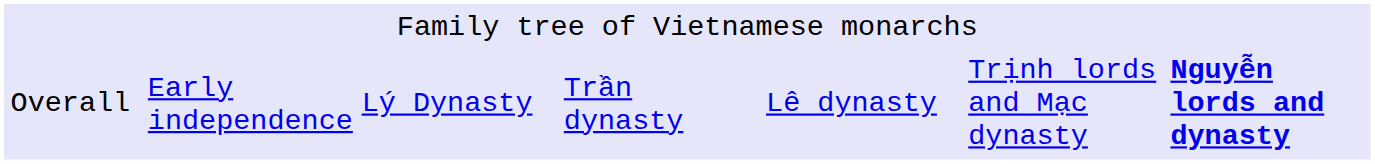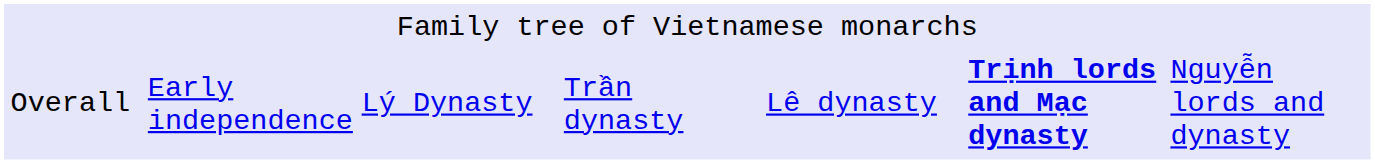(1062, 104) normal -> (1062, 104) bold
(1247, 104) bold -> (1247, 104) normal
